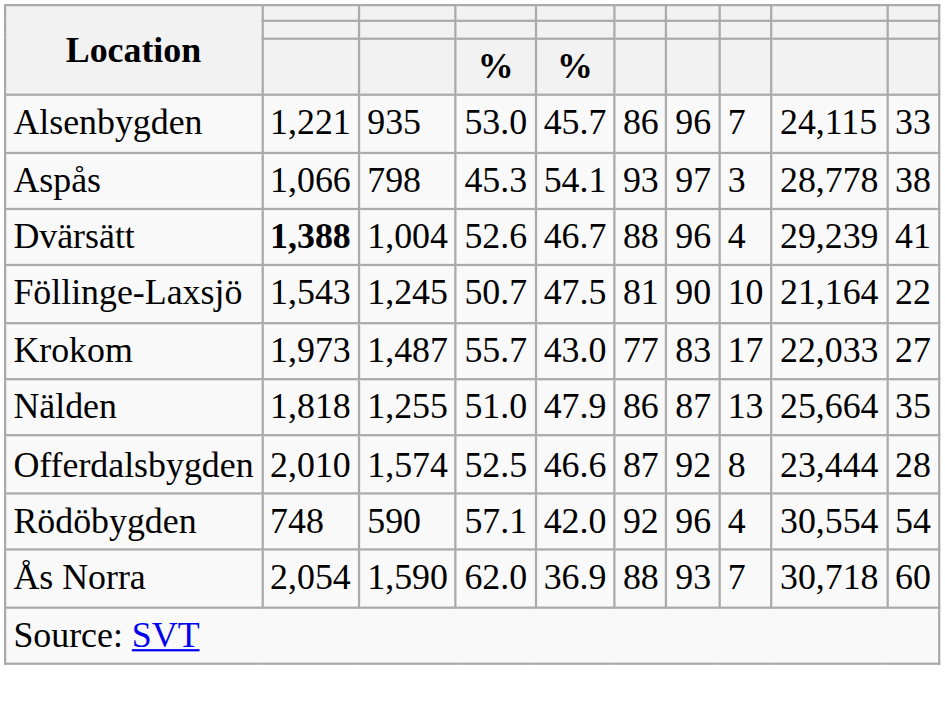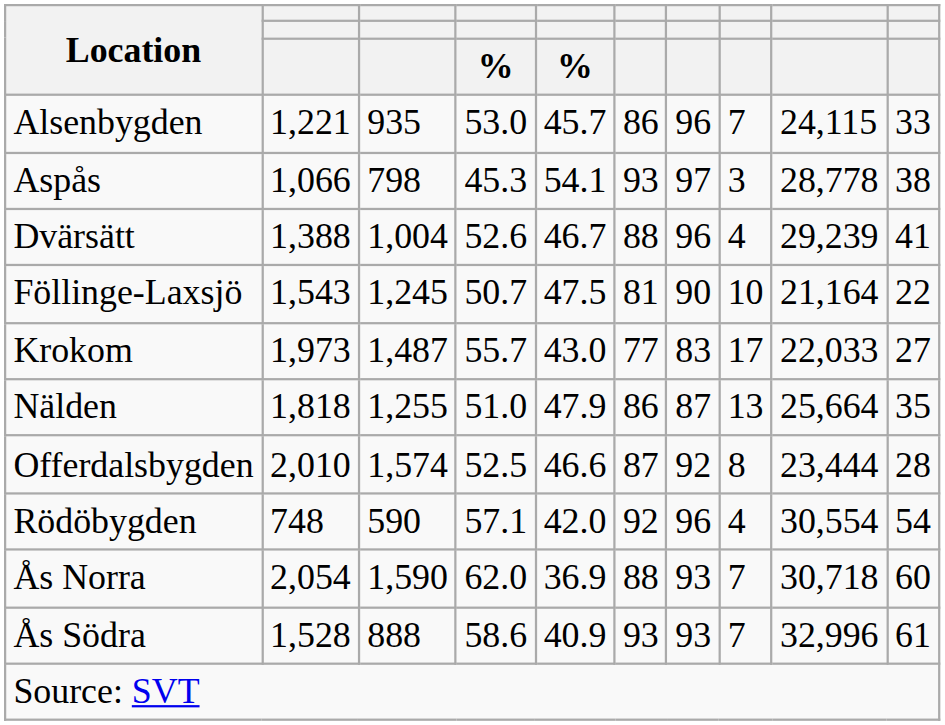(310, 236) bold -> (310, 236) normal
+ row: (80, 634)
